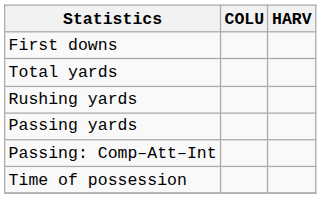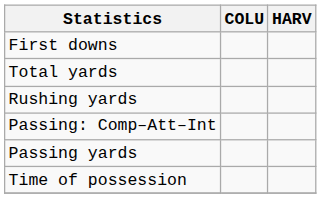rows swapped: (73, 126) <-> (113, 153)
